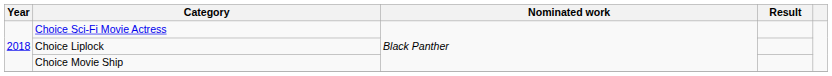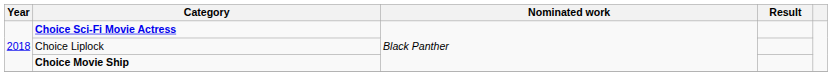(101, 29) normal -> (106, 29) bold
(79, 63) normal -> (82, 63) bold
